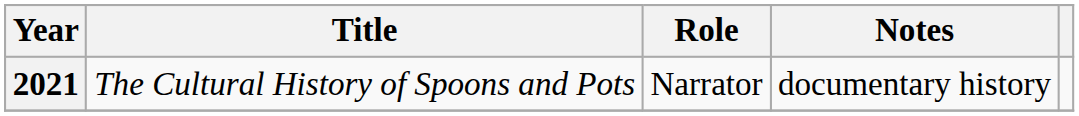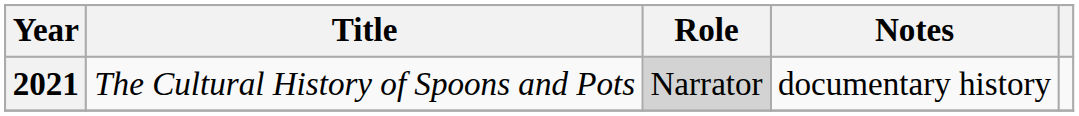(707, 83) no background -> (707, 83) lightgrey background
